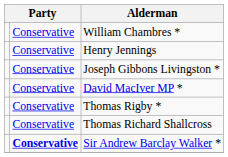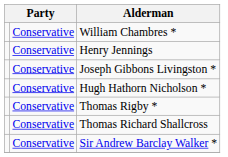- row: (133, 87)
+ row: (143, 87)
(45, 143) bold -> (43, 143) normal
